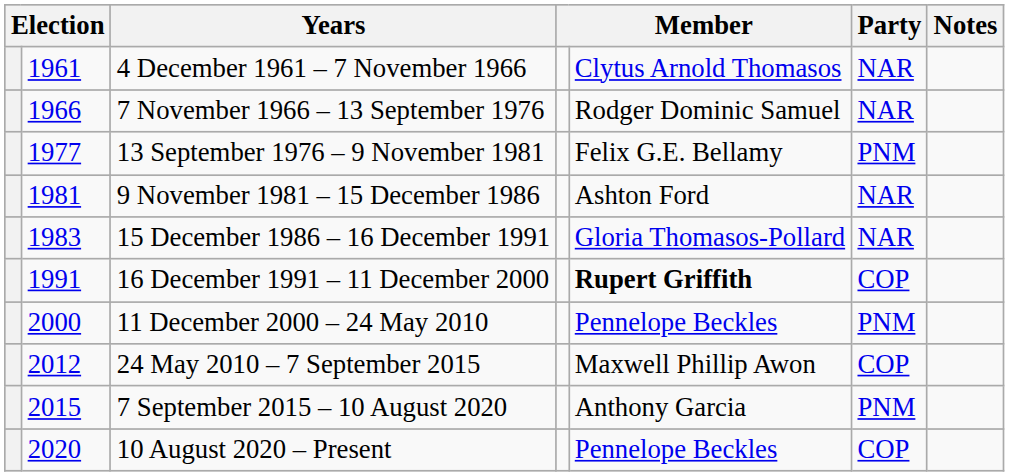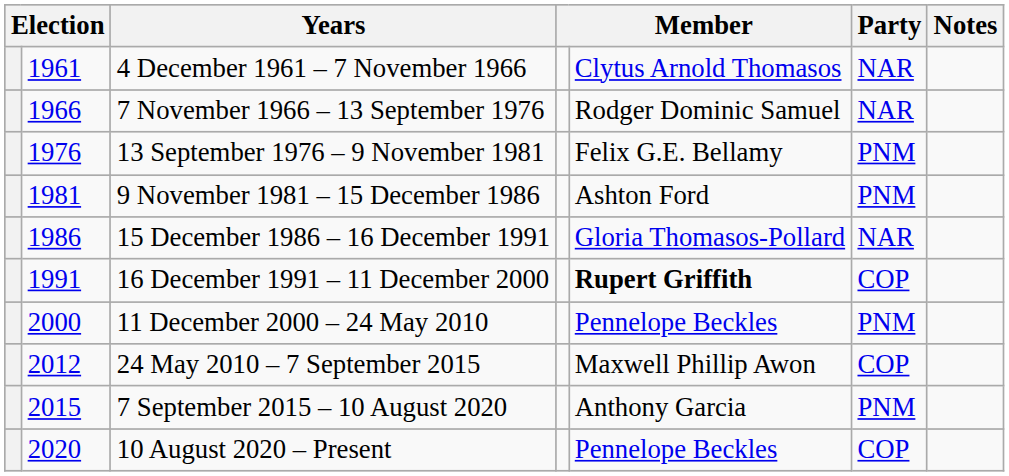(54, 152) 1977 -> (54, 152) 1976
(886, 195) NAR -> (886, 195) PNM
(54, 237) 1983 -> (54, 237) 1986
